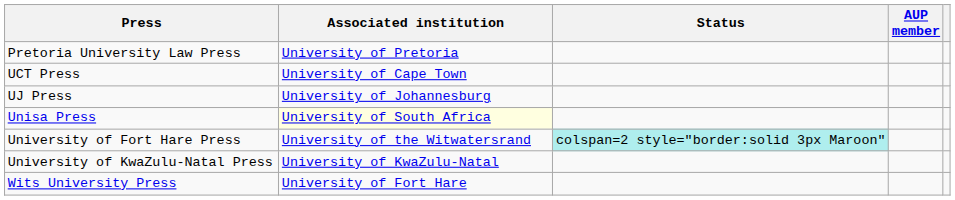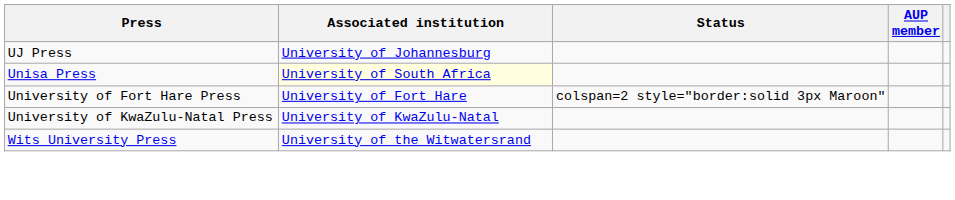- row: (124, 53)
- row: (44, 75)
(406, 140) University of the Witwatersrand -> (374, 96) University of Fort Hare
(721, 140) paleturquoise background -> (721, 96) no background
(374, 184) University of Fort Hare -> (406, 140) University of the Witwatersrand
